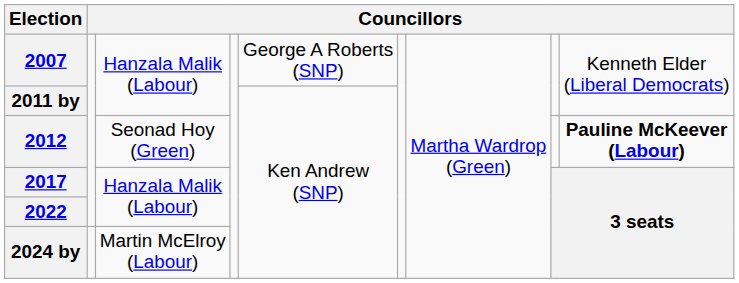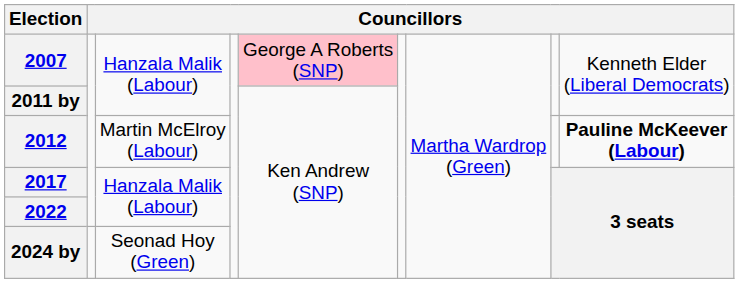(318, 60) no background -> (318, 60) pink background
(163, 141) Seonad Hoy (Green) -> (163, 141) Martin McElroy (Labour)
(163, 252) Martin McElroy (Labour) -> (163, 252) Seonad Hoy (Green)
